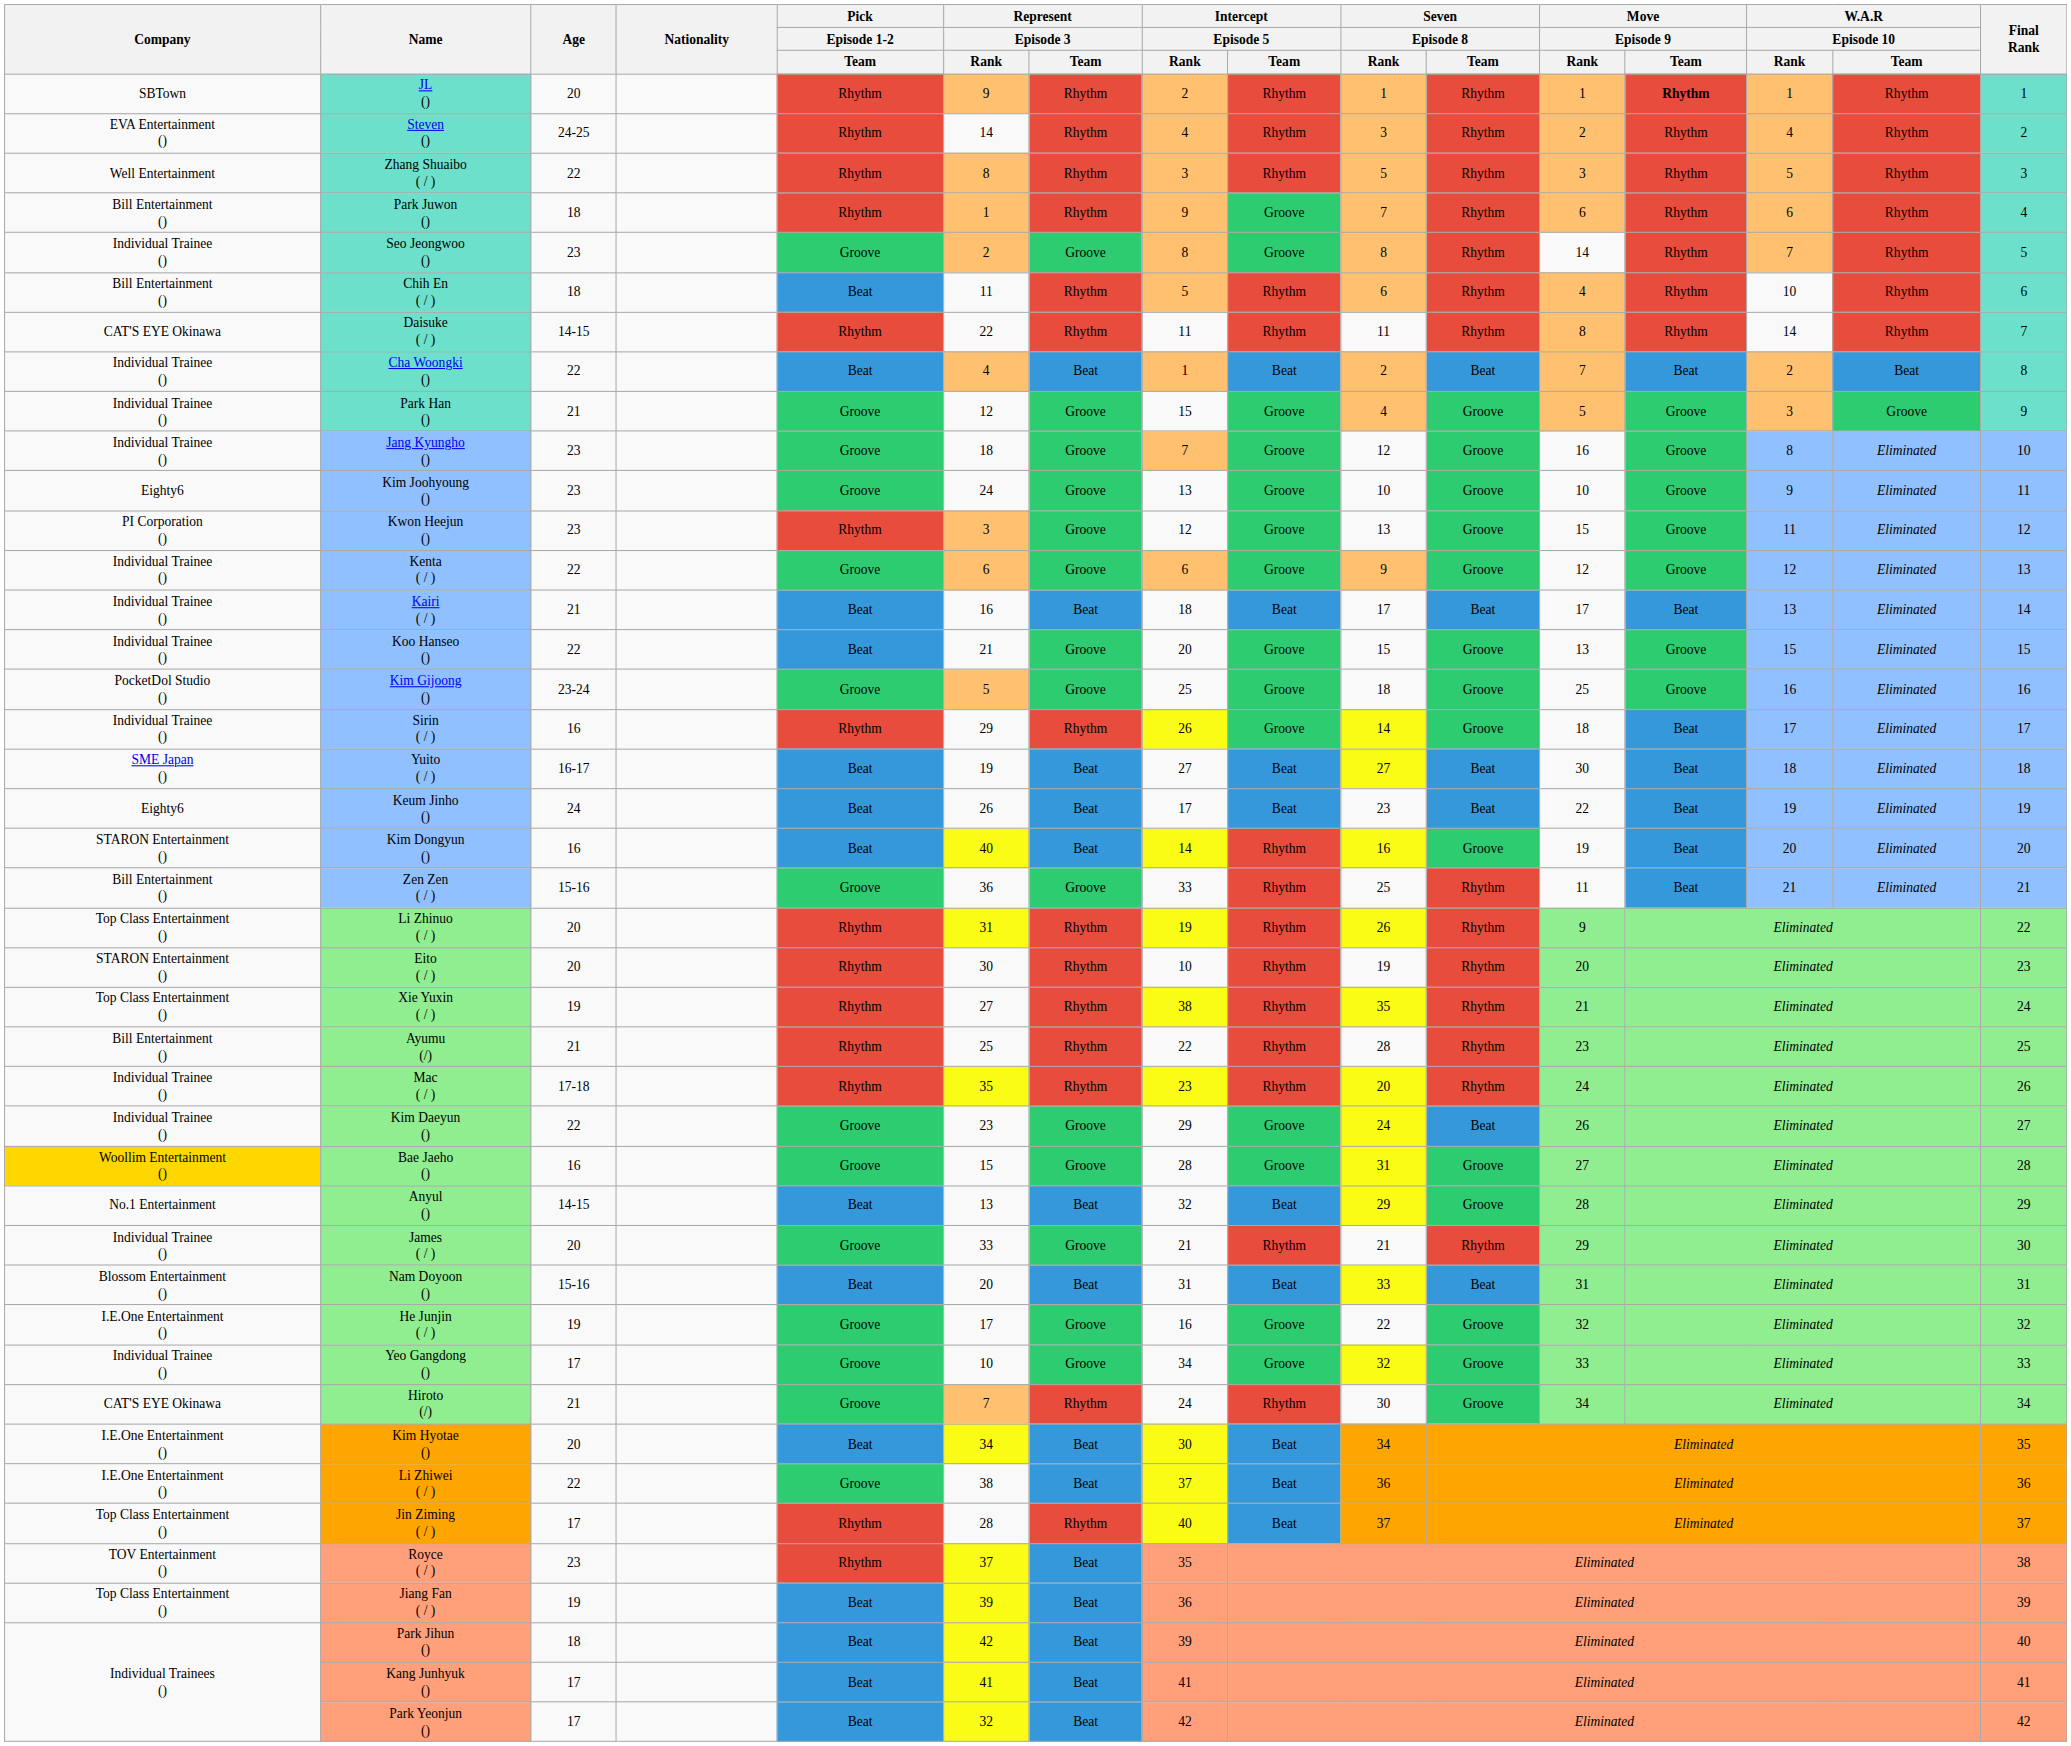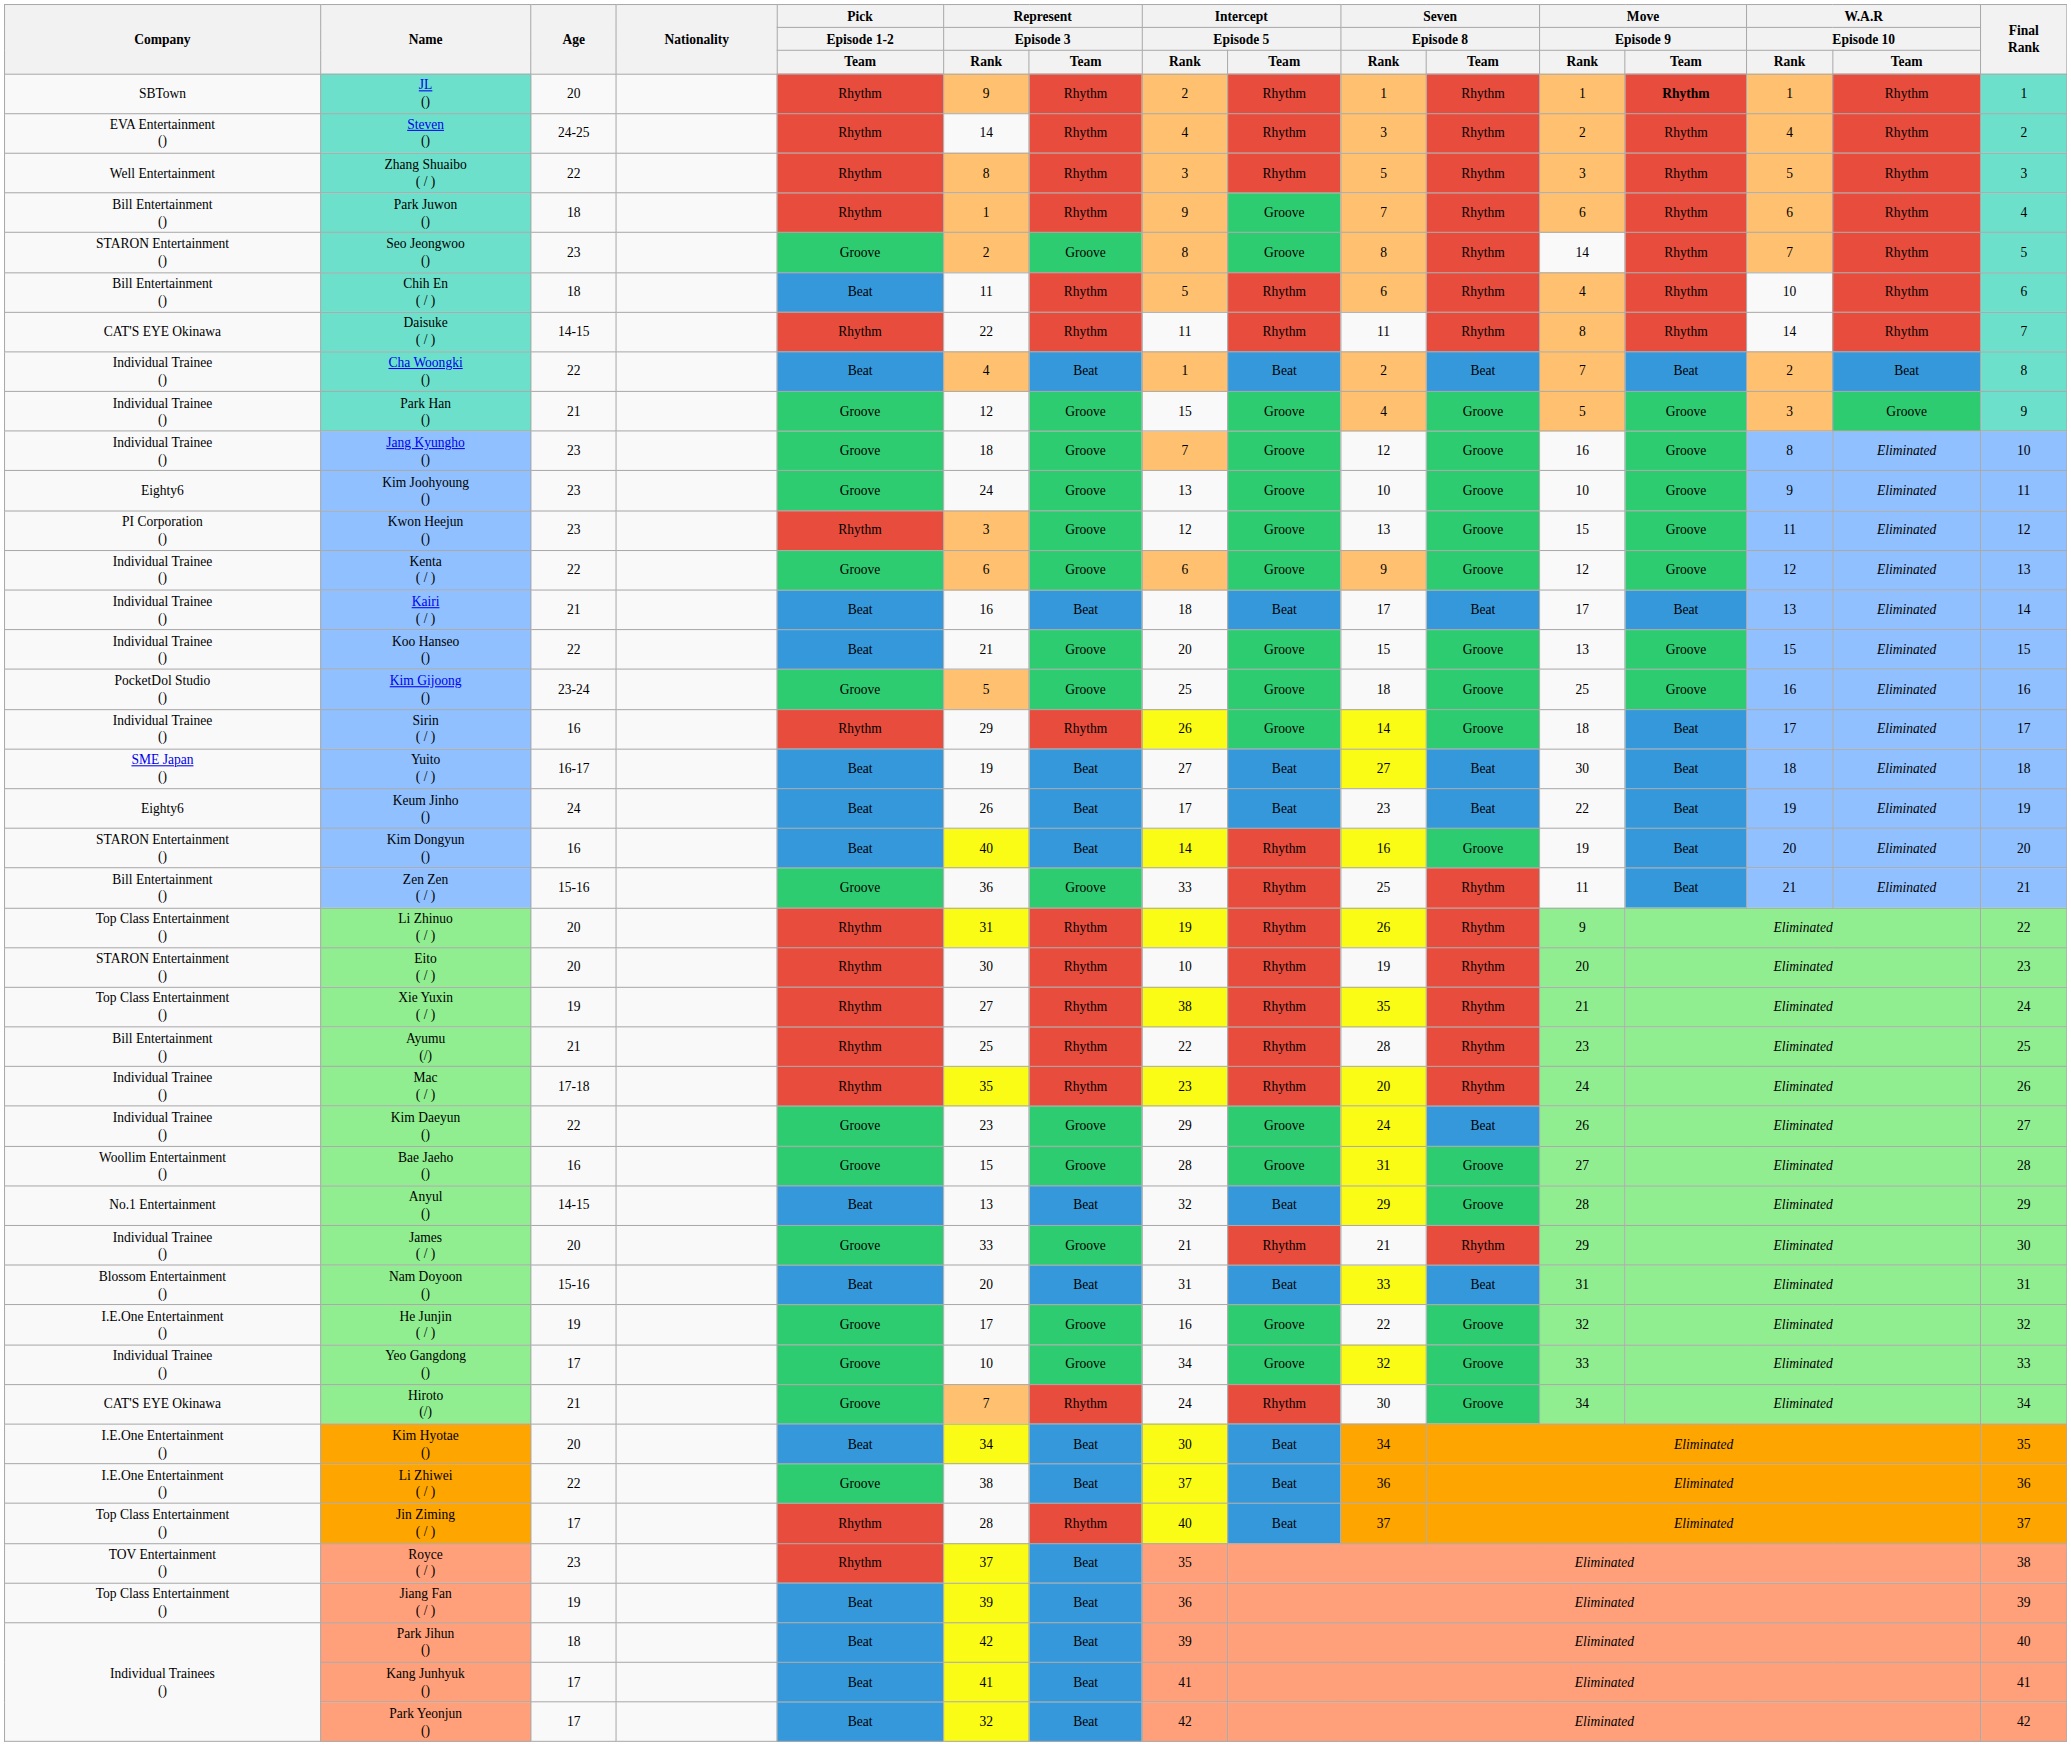(162, 252) Individual Trainee () -> (162, 252) STARON Entertainment ()
(162, 1165) gold background -> (162, 1165) no background
